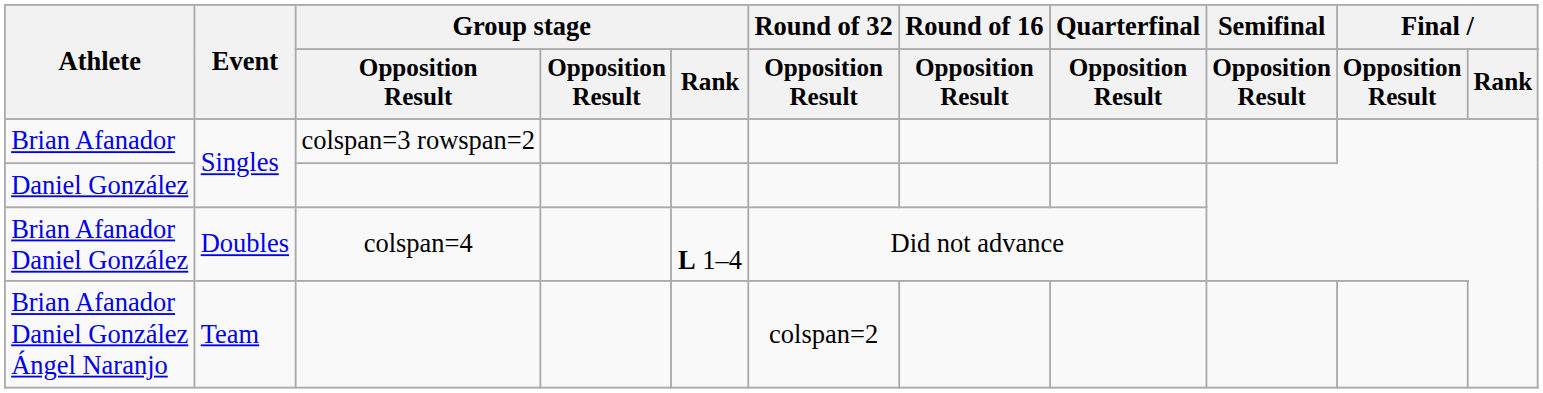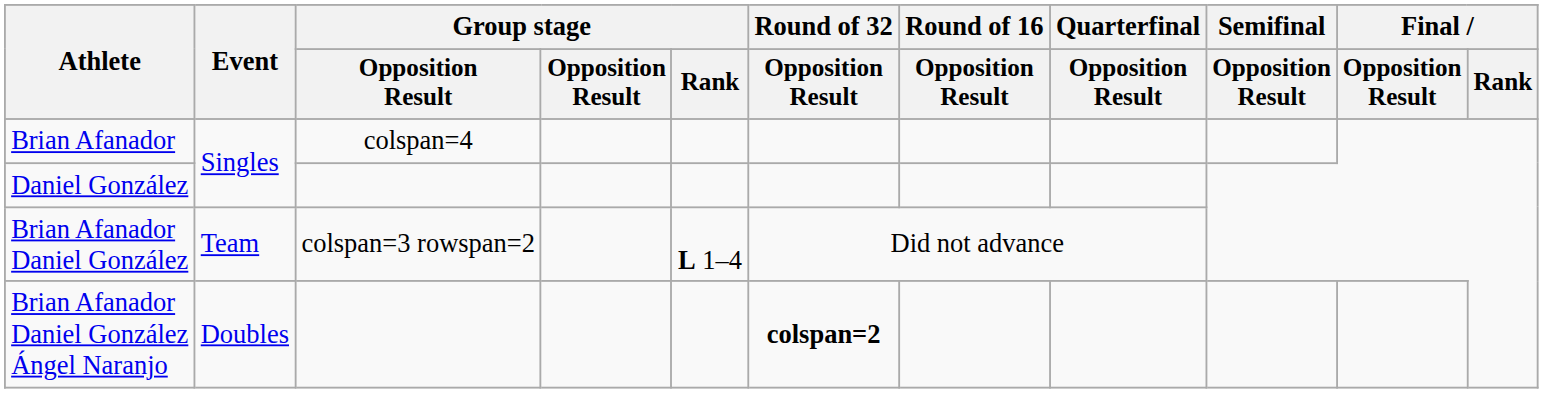(418, 141) colspan=3 rowspan=2 -> (418, 141) colspan=4
(245, 244) Doubles -> (230, 244) Team
(418, 244) colspan=4 -> (418, 244) colspan=3 rowspan=2
(230, 334) Team -> (245, 334) Doubles
(824, 334) normal -> (824, 334) bold
